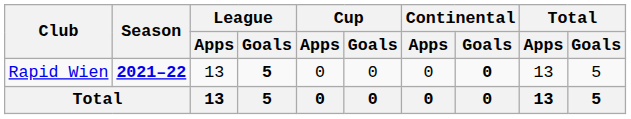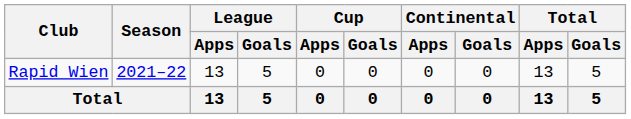(151, 72) bold -> (151, 72) normal
(267, 72) bold -> (267, 72) normal
(487, 72) bold -> (487, 72) normal
